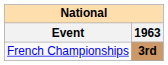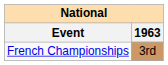(147, 51) bold -> (147, 51) normal
